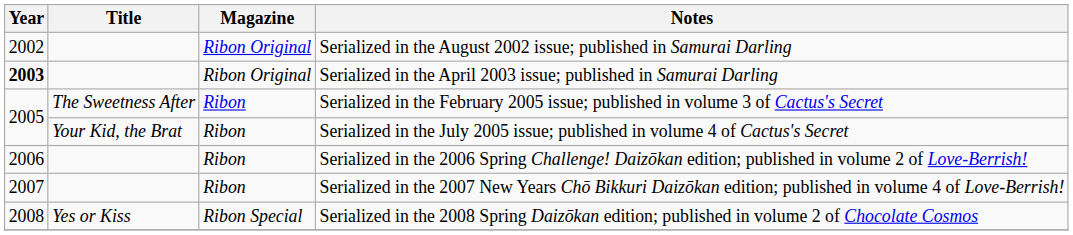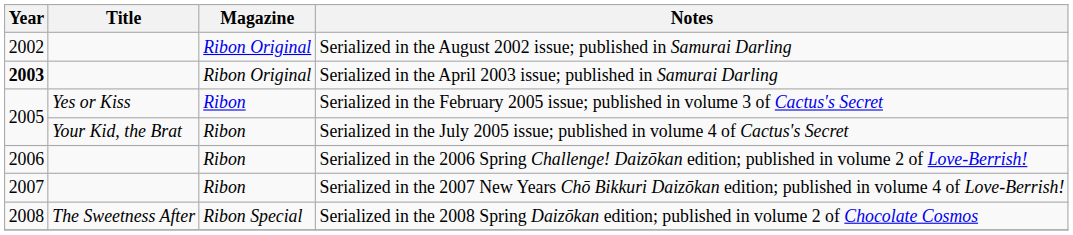(124, 103) The Sweetness After -> (92, 103) Yes or Kiss
(92, 215) Yes or Kiss -> (124, 215) The Sweetness After
